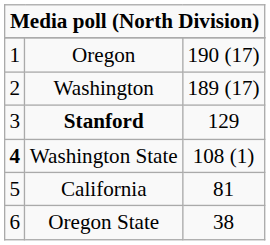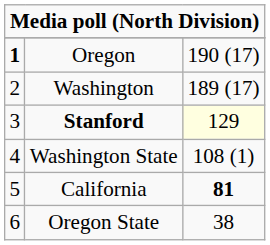(15, 54) normal -> (15, 54) bold
(224, 121) no background -> (224, 121) lightyellow background
(15, 155) bold -> (15, 155) normal
(224, 188) normal -> (224, 188) bold
